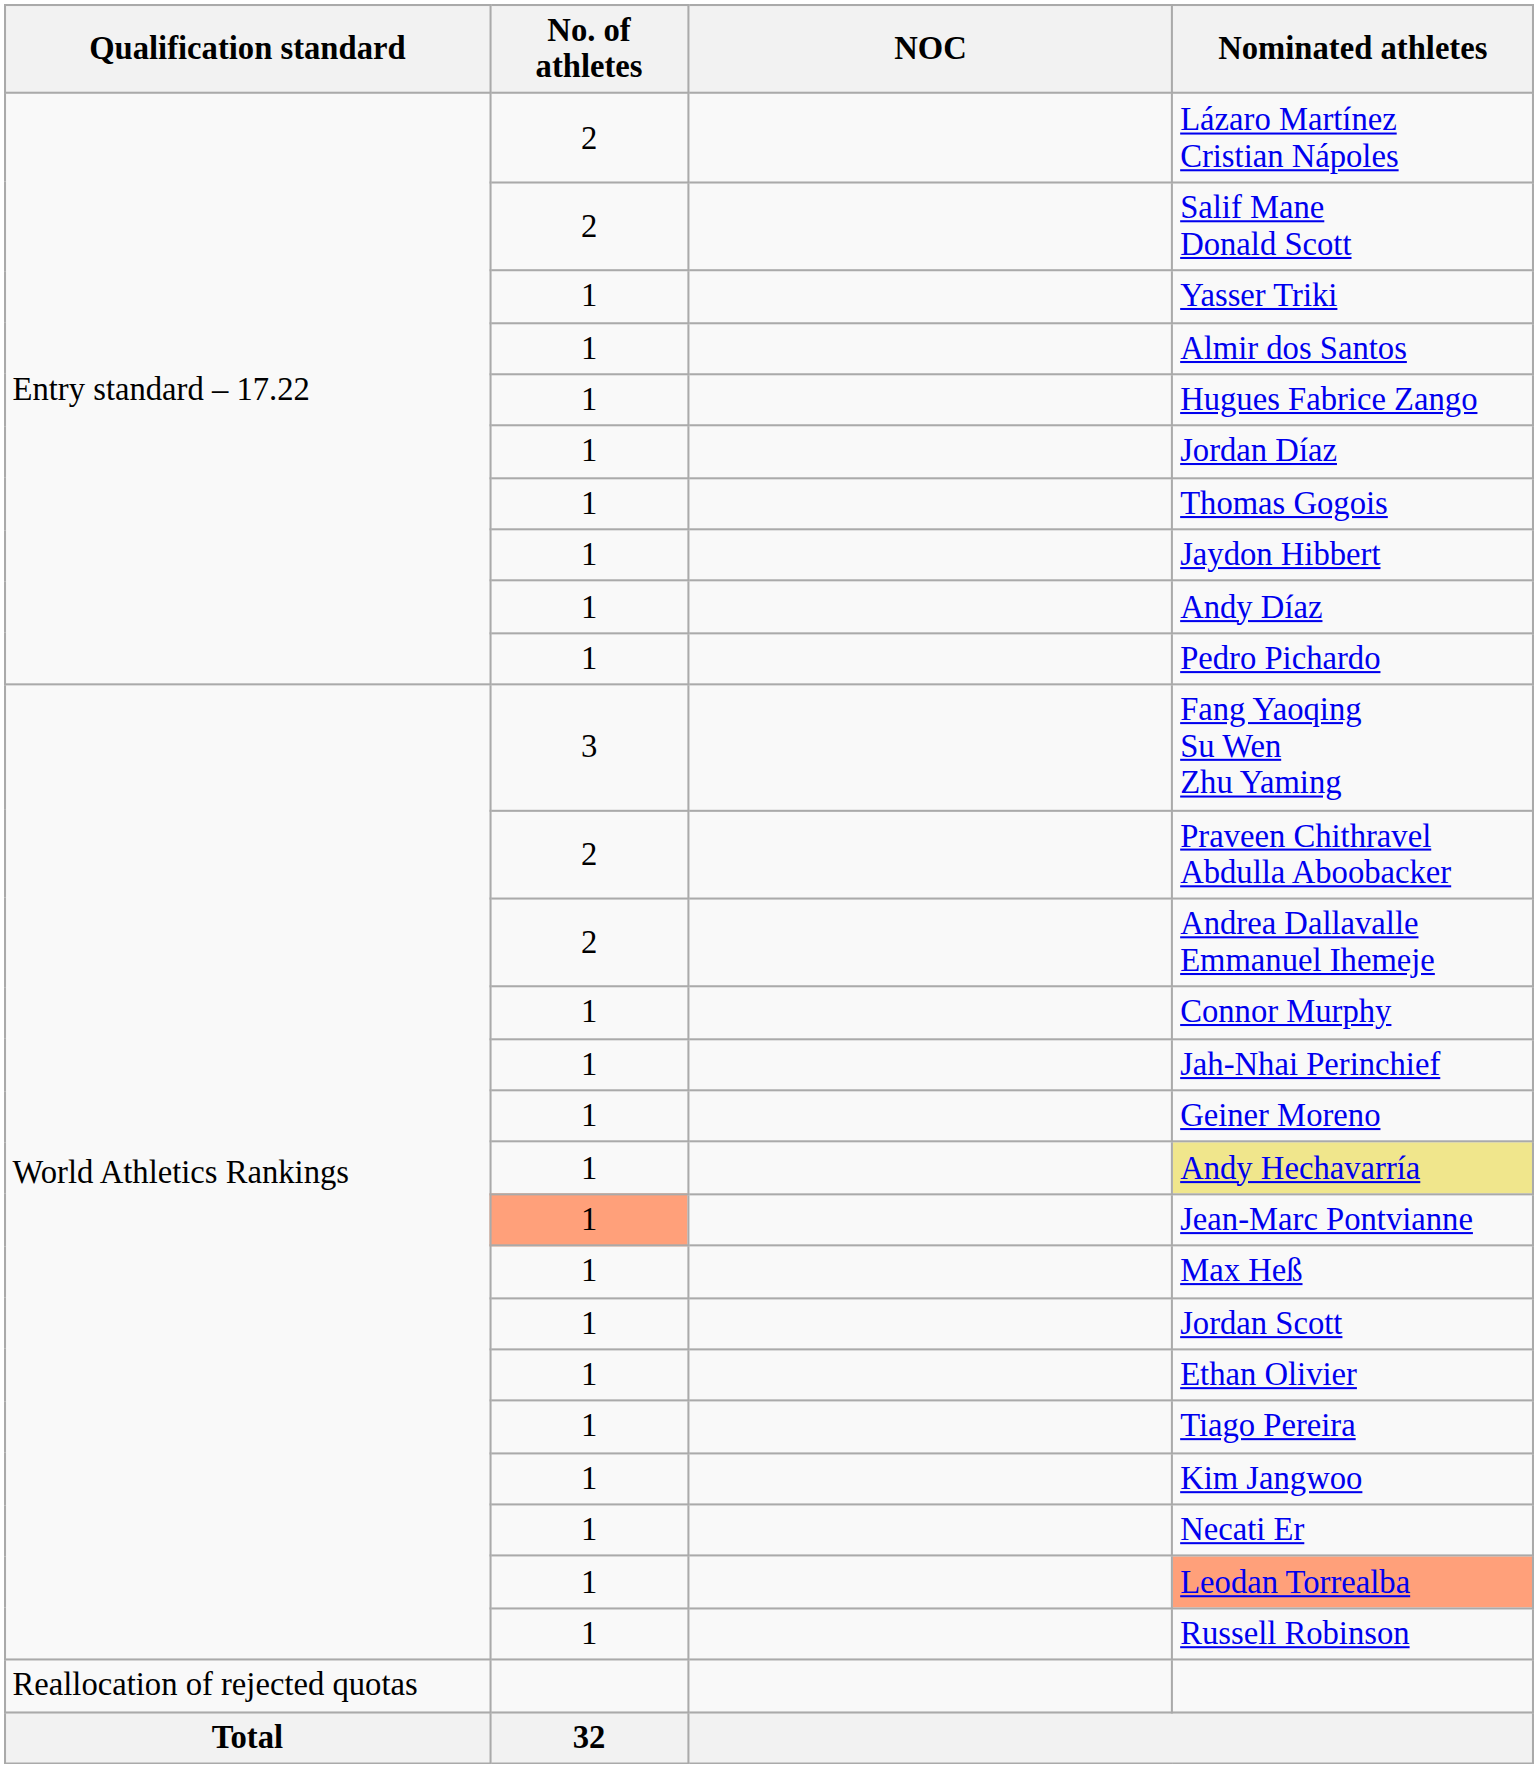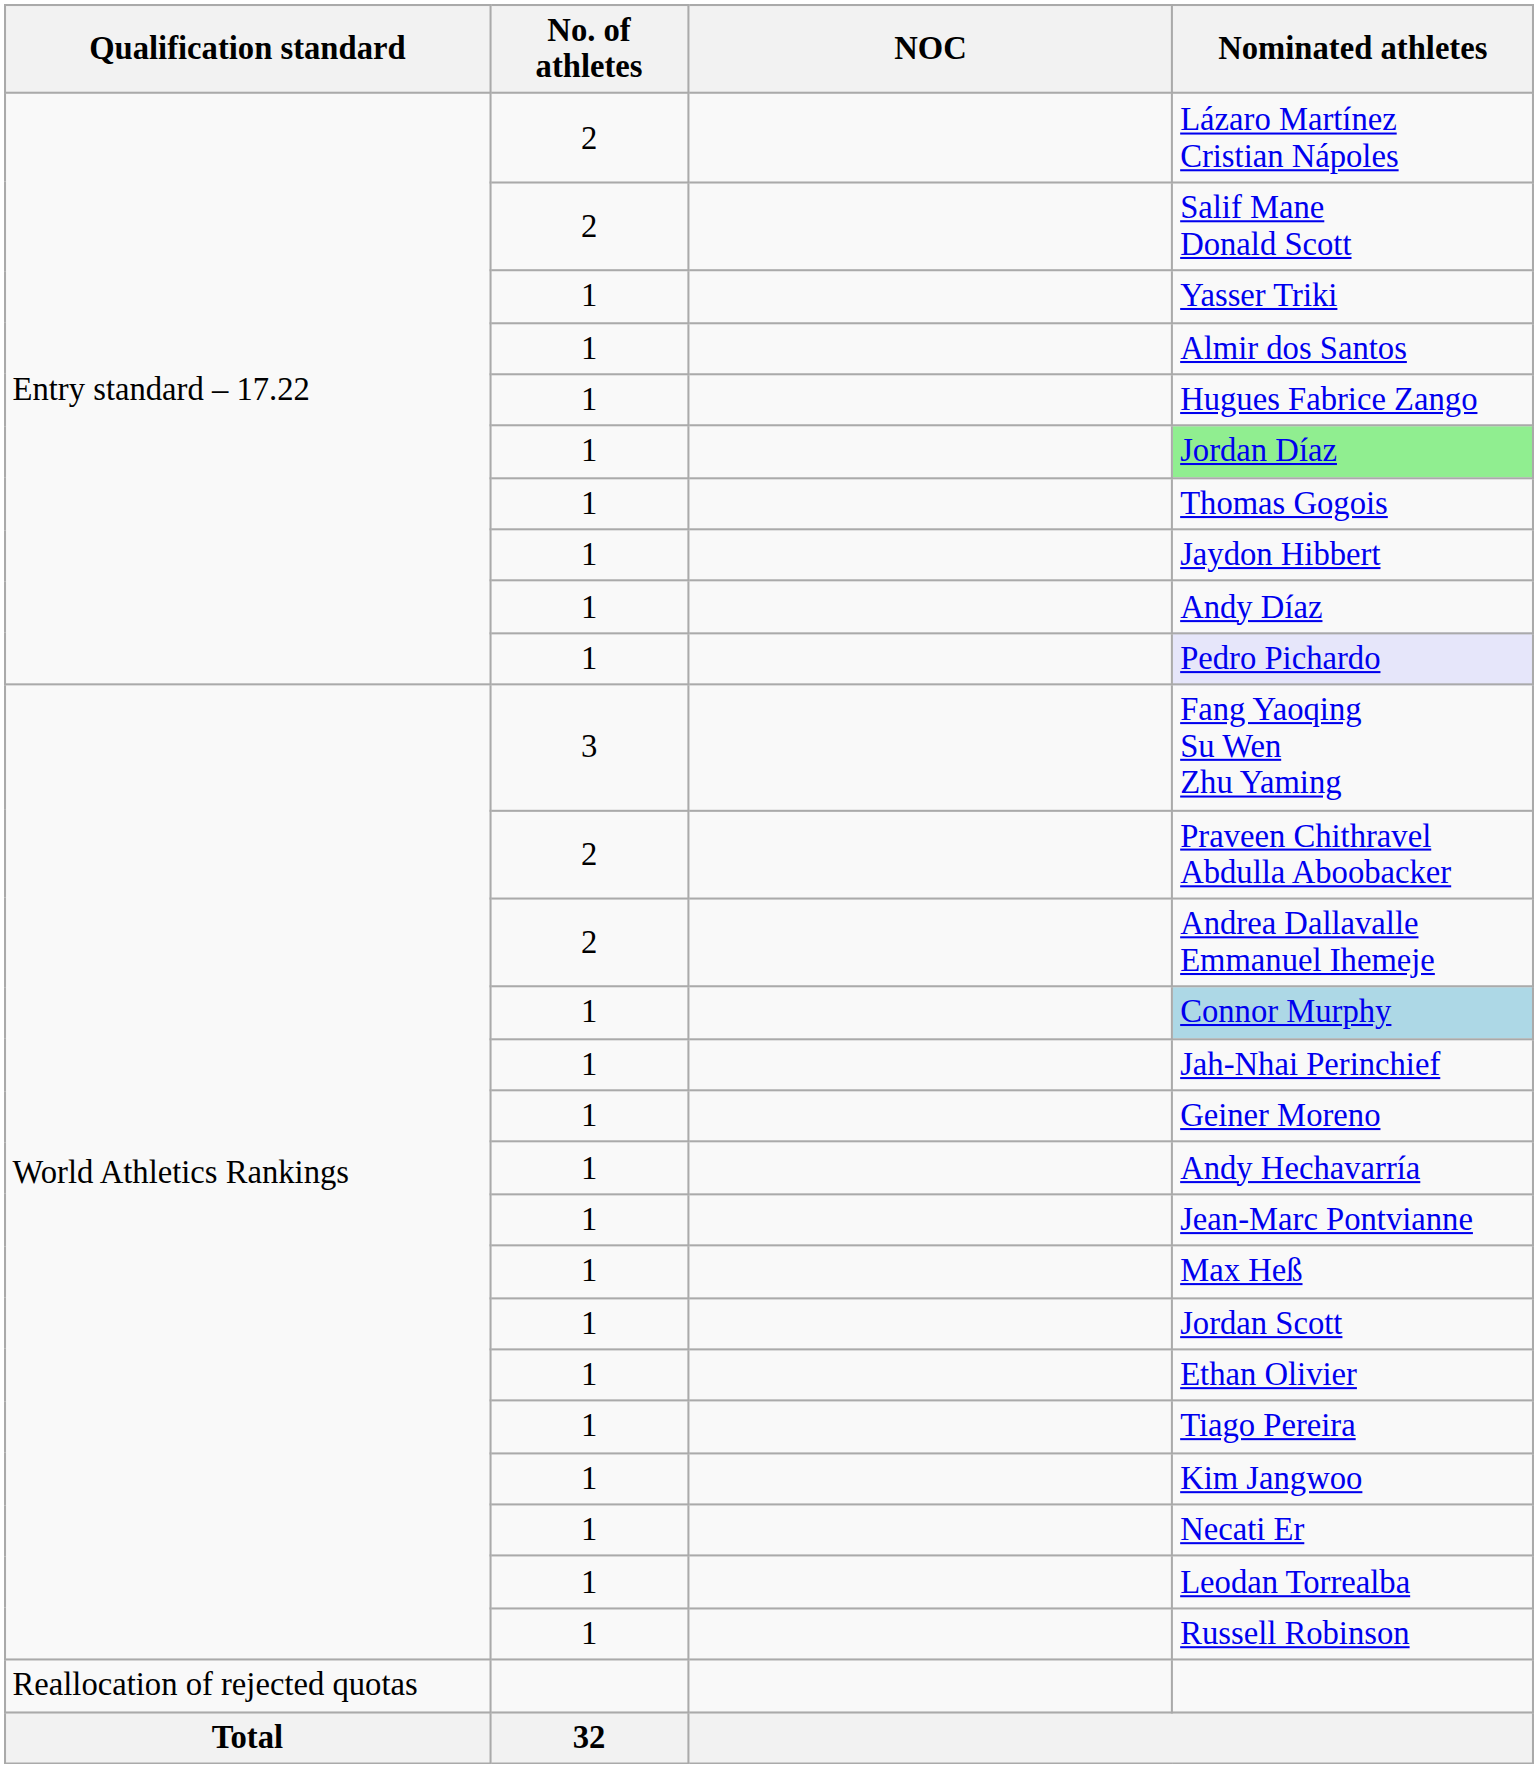(1259, 451) no background -> (1259, 451) lightgreen background
(1280, 658) no background -> (1280, 658) lavender background
(1286, 1012) no background -> (1286, 1012) lightblue background
(1300, 1167) khaki background -> (1300, 1167) no background
(589, 1219) lightsalmon background -> (589, 1219) no background
(1295, 1581) lightsalmon background -> (1295, 1581) no background
